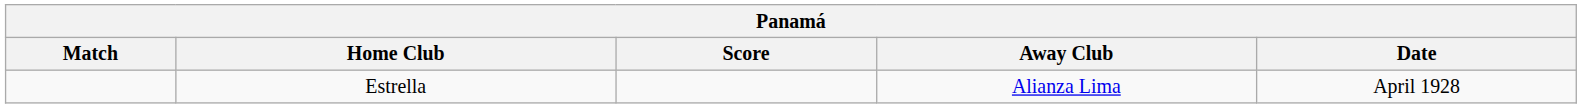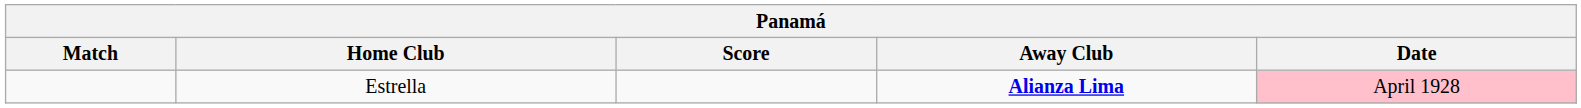(1066, 86) normal -> (1066, 86) bold
(1417, 86) no background -> (1417, 86) pink background
